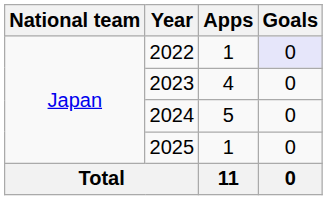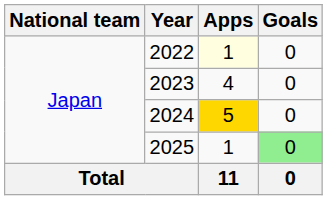(228, 52) no background -> (228, 52) lightyellow background
(290, 52) lavender background -> (290, 52) no background
(228, 115) no background -> (228, 115) gold background
(290, 147) no background -> (290, 147) lightgreen background
